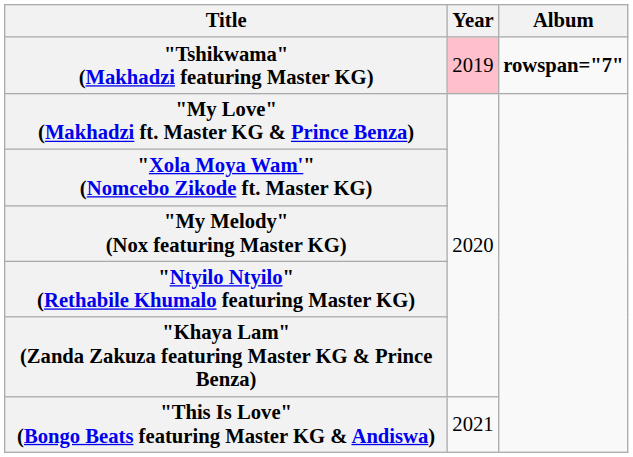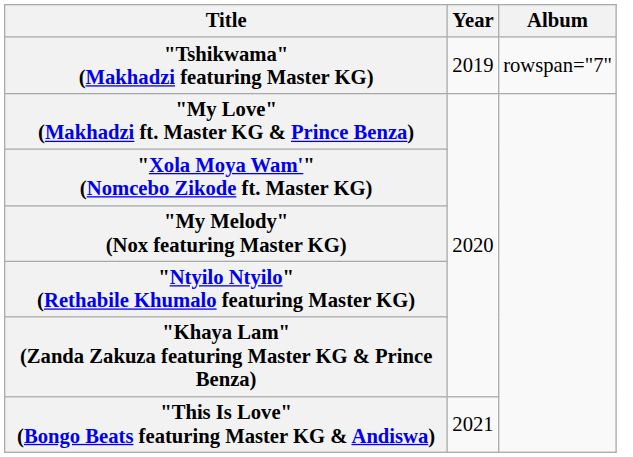(473, 65) pink background -> (473, 65) no background
(563, 65) bold -> (558, 65) normal
